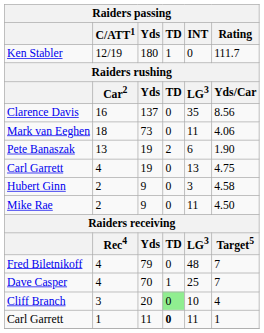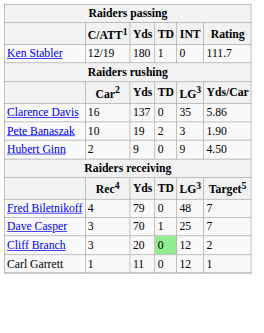(224, 112) 8.56 -> (217, 112) 5.86
- row: (49, 131)
(101, 149) 13 -> (94, 131) 10
(190, 149) 6 -> (182, 131) 3
- row: (35, 168)
(190, 186) 3 -> (182, 149) 9
(224, 186) 4.58 -> (217, 149) 4.50
- row: (30, 205)
(98, 282) 4 -> (91, 227) 3
(193, 301) 10 -> (185, 245) 12
(217, 301) 4 -> (209, 245) 2
(168, 319) bold -> (161, 264) normal
(193, 319) 11 -> (185, 264) 12
